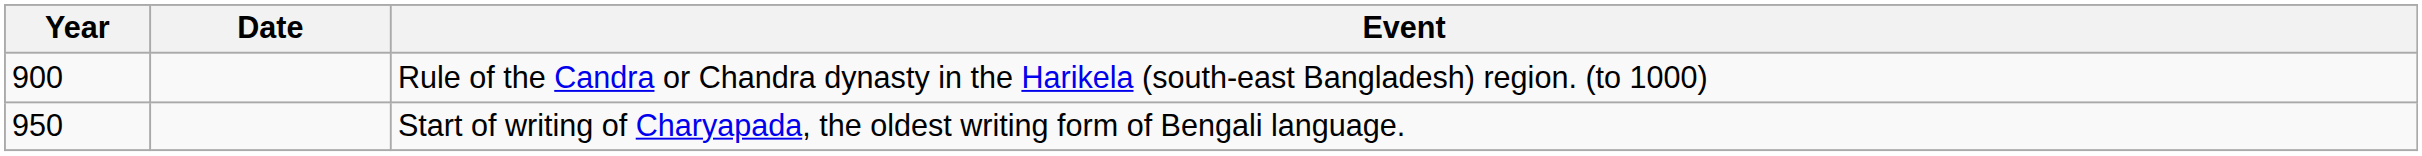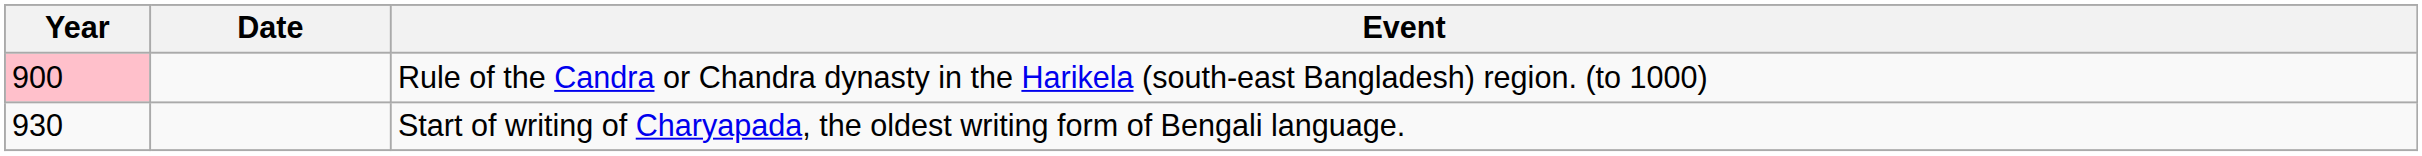(37, 77) no background -> (37, 77) pink background
(37, 125) 950 -> (37, 125) 930
